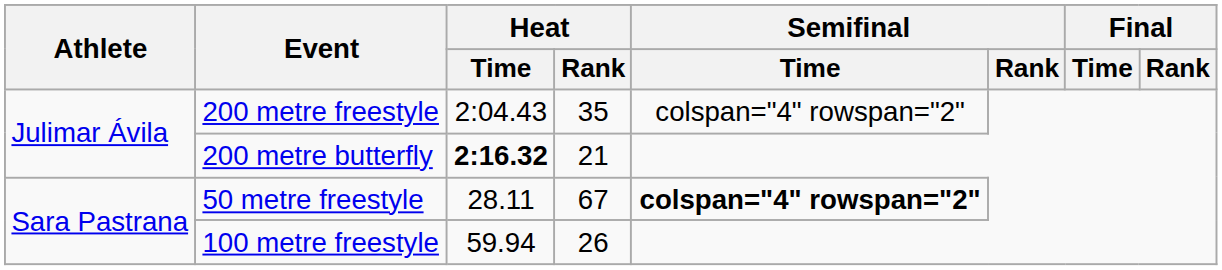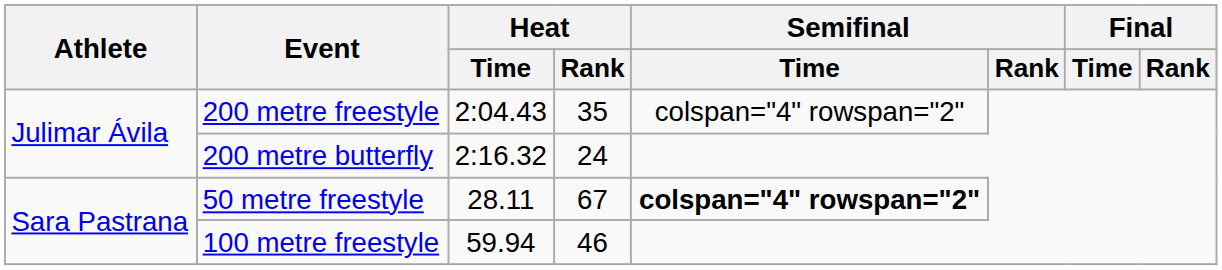(501, 156) bold -> (501, 156) normal
(593, 156) 21 -> (592, 156) 24
(593, 243) 26 -> (592, 243) 46
